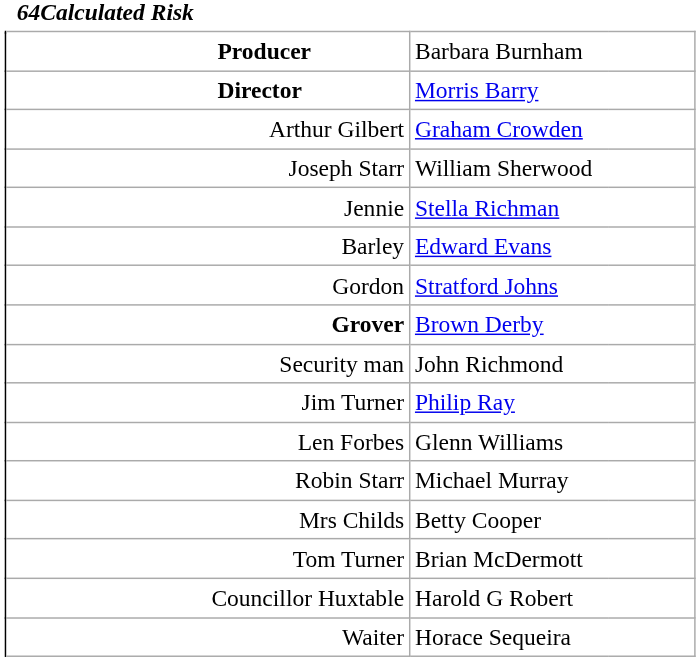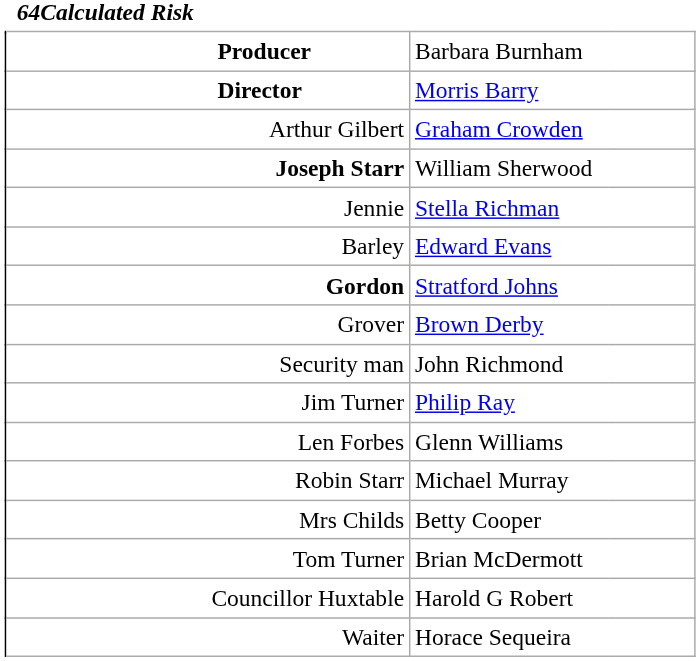(346, 168) normal -> (340, 168) bold
(368, 285) normal -> (365, 285) bold
(368, 324) bold -> (371, 324) normal
